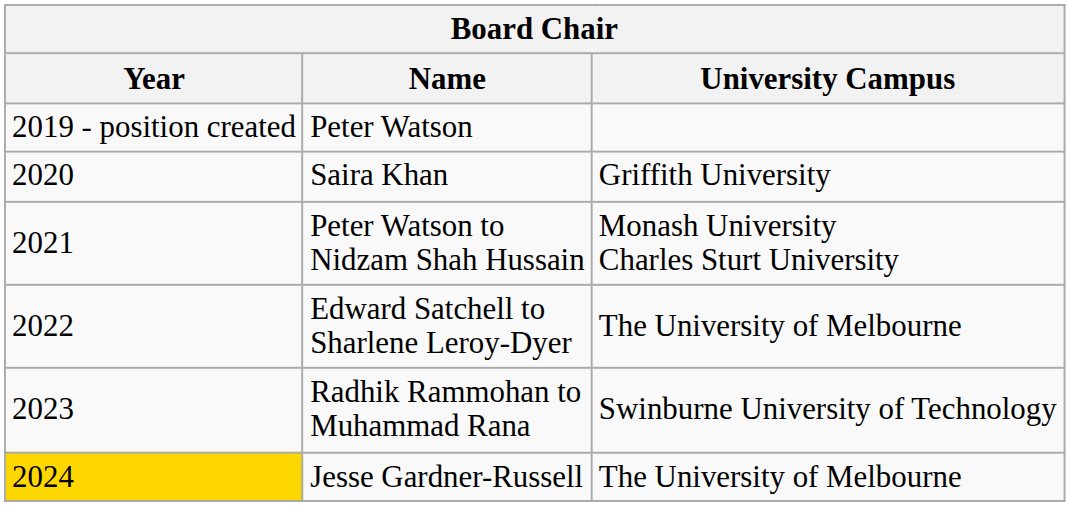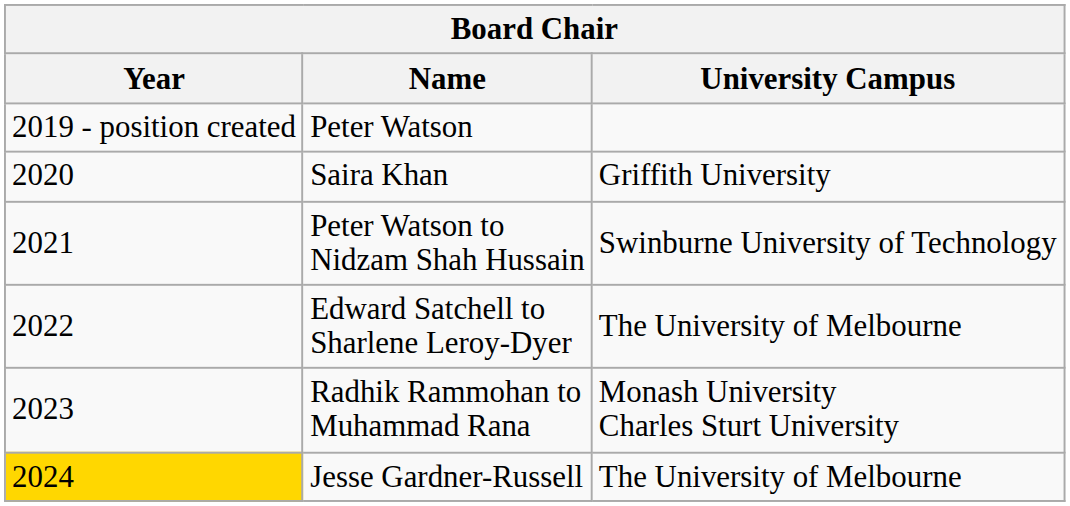(749, 242) Monash University Charles Sturt University -> (828, 242) Swinburne University of Technology
(828, 409) Swinburne University of Technology -> (749, 409) Monash University Charles Sturt University
